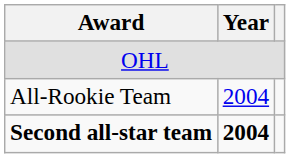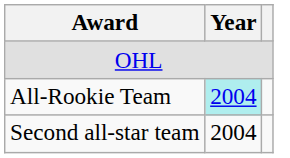(246, 96) no background -> (233, 96) paleturquoise background
(111, 133) bold -> (105, 133) normal
(246, 133) bold -> (233, 133) normal
